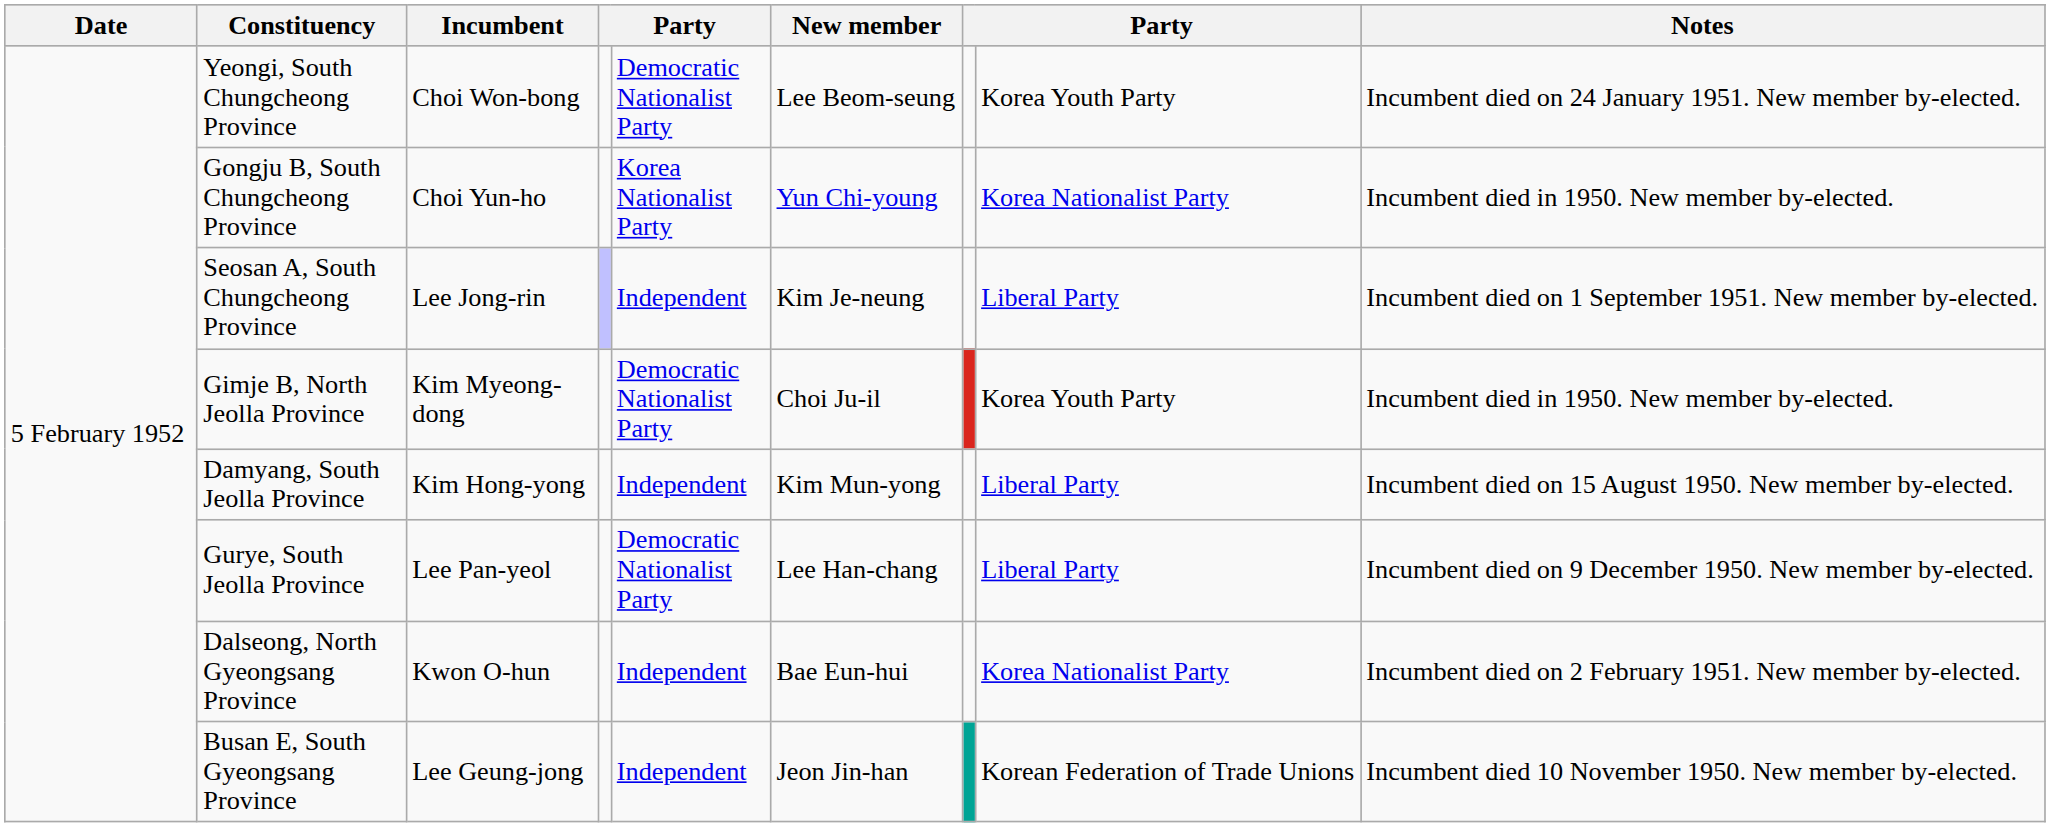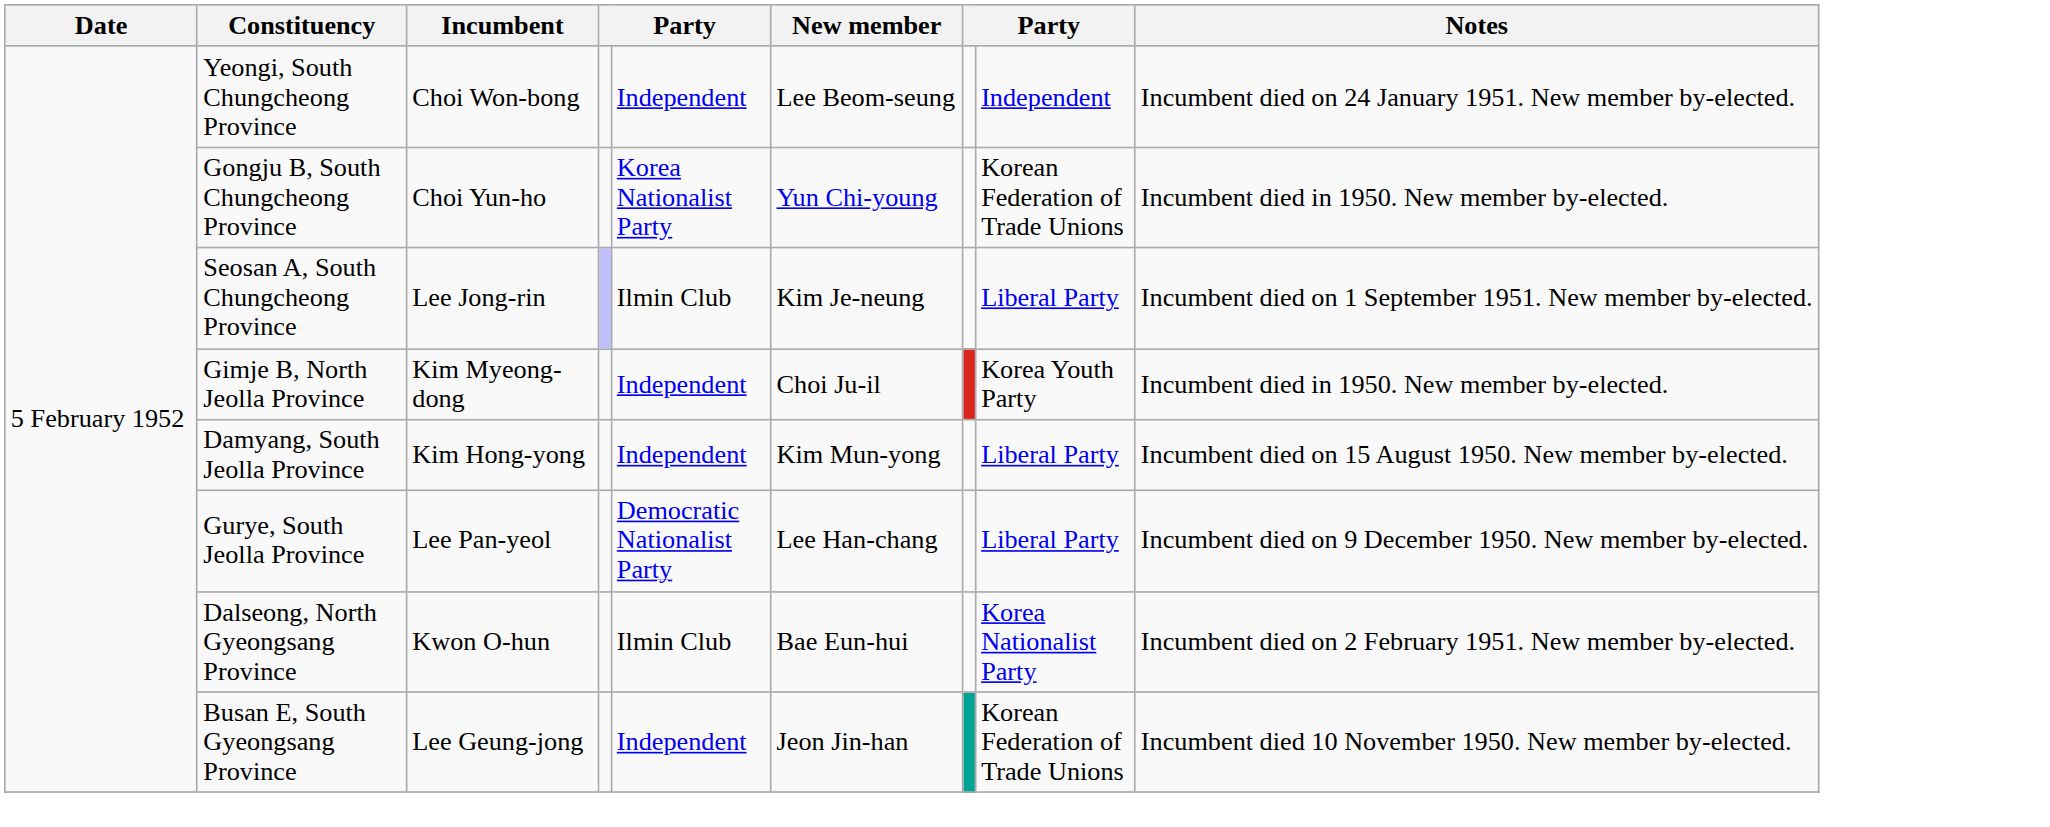(678, 96) Democratic Nationalist Party -> (682, 96) Independent
(1078, 96) Korea Youth Party -> (1046, 96) Independent
(1105, 197) Korea Nationalist Party -> (1052, 197) Korean Federation of Trade Unions
(682, 297) Independent -> (674, 297) Ilmin Club
(678, 398) Democratic Nationalist Party -> (682, 383) Independent
(682, 670) Independent -> (674, 641) Ilmin Club
